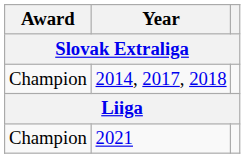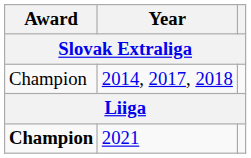(48, 138) normal -> (51, 138) bold
